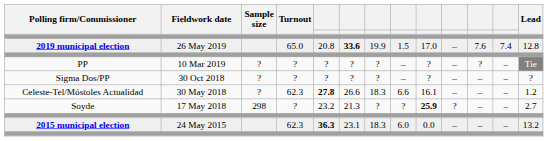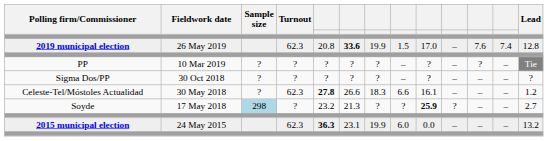(295, 45) 65.0 -> (295, 45) 62.3
(259, 106) no background -> (259, 106) lightblue background
(378, 124) 18.3 -> (378, 124) 19.9
